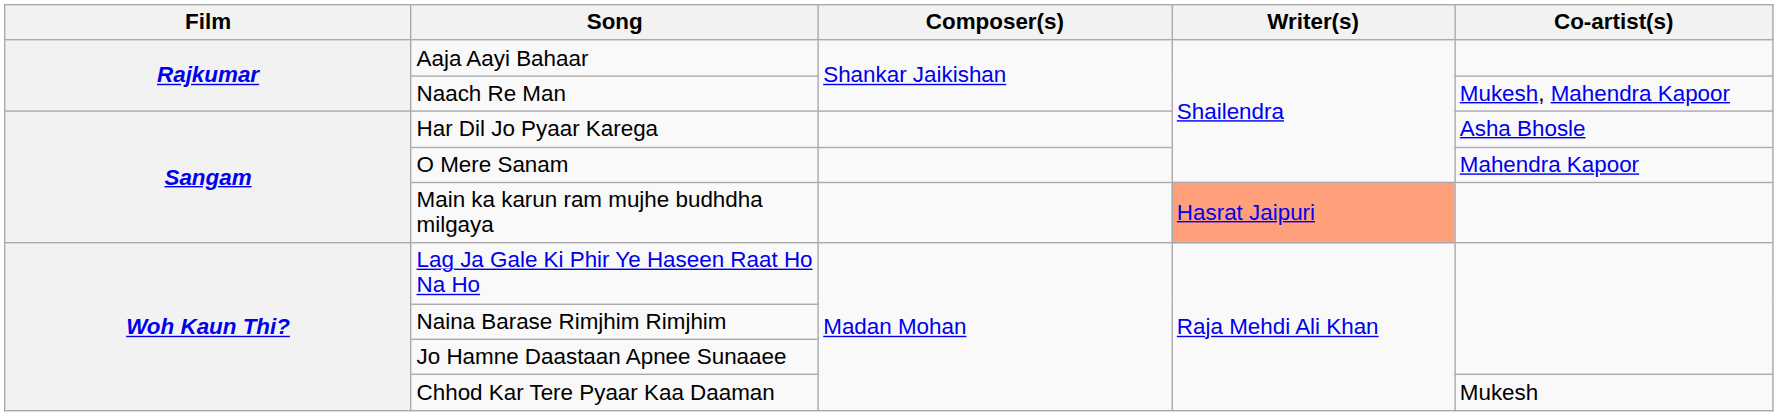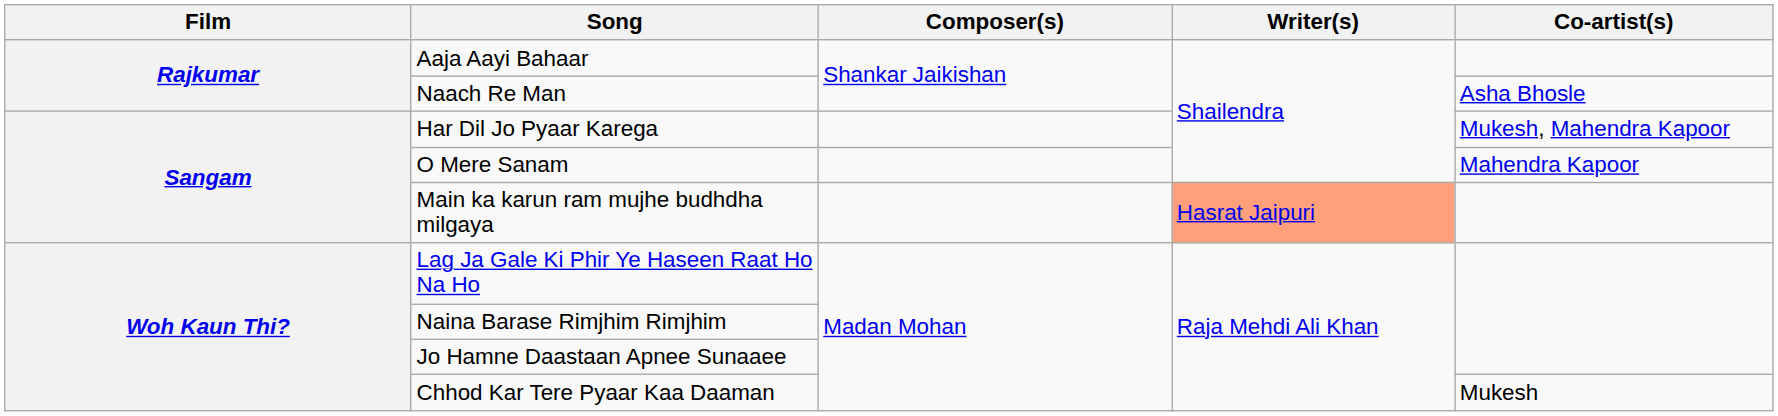(1595, 93) Mukesh, Mahendra Kapoor -> (1523, 93) Asha Bhosle
(1523, 128) Asha Bhosle -> (1595, 128) Mukesh, Mahendra Kapoor
